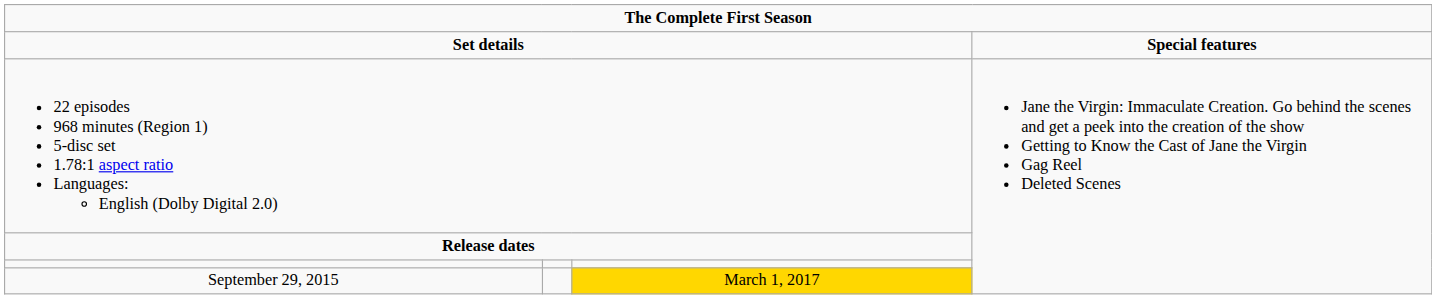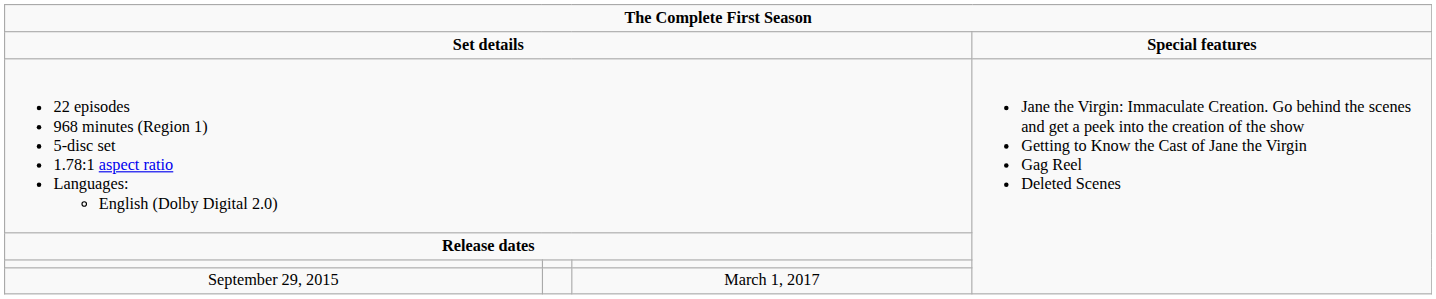(772, 281) gold background -> (772, 281) no background
